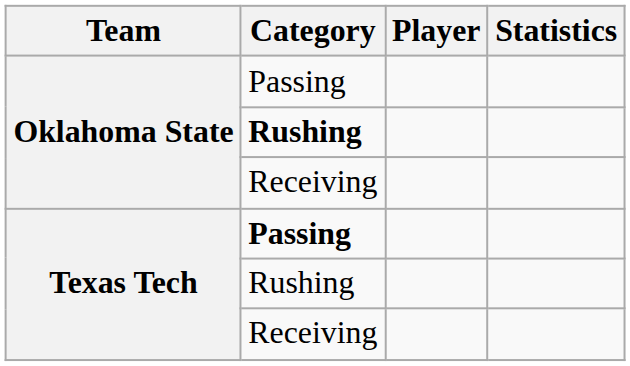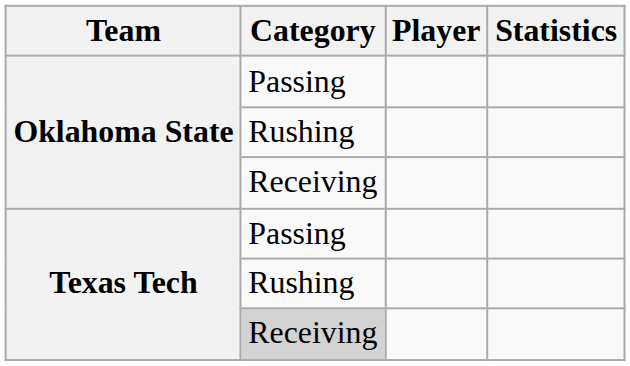(305, 131) bold -> (301, 131) normal
(300, 232) bold -> (297, 232) normal
(313, 333) no background -> (313, 333) lightgrey background
